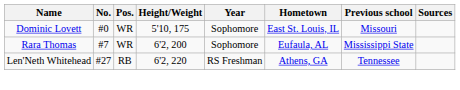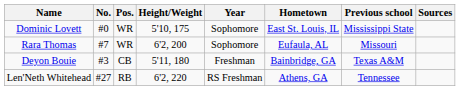(379, 28) Missouri -> (379, 28) Mississippi State
(379, 45) Mississippi State -> (379, 45) Missouri
+ row: (49, 61)
